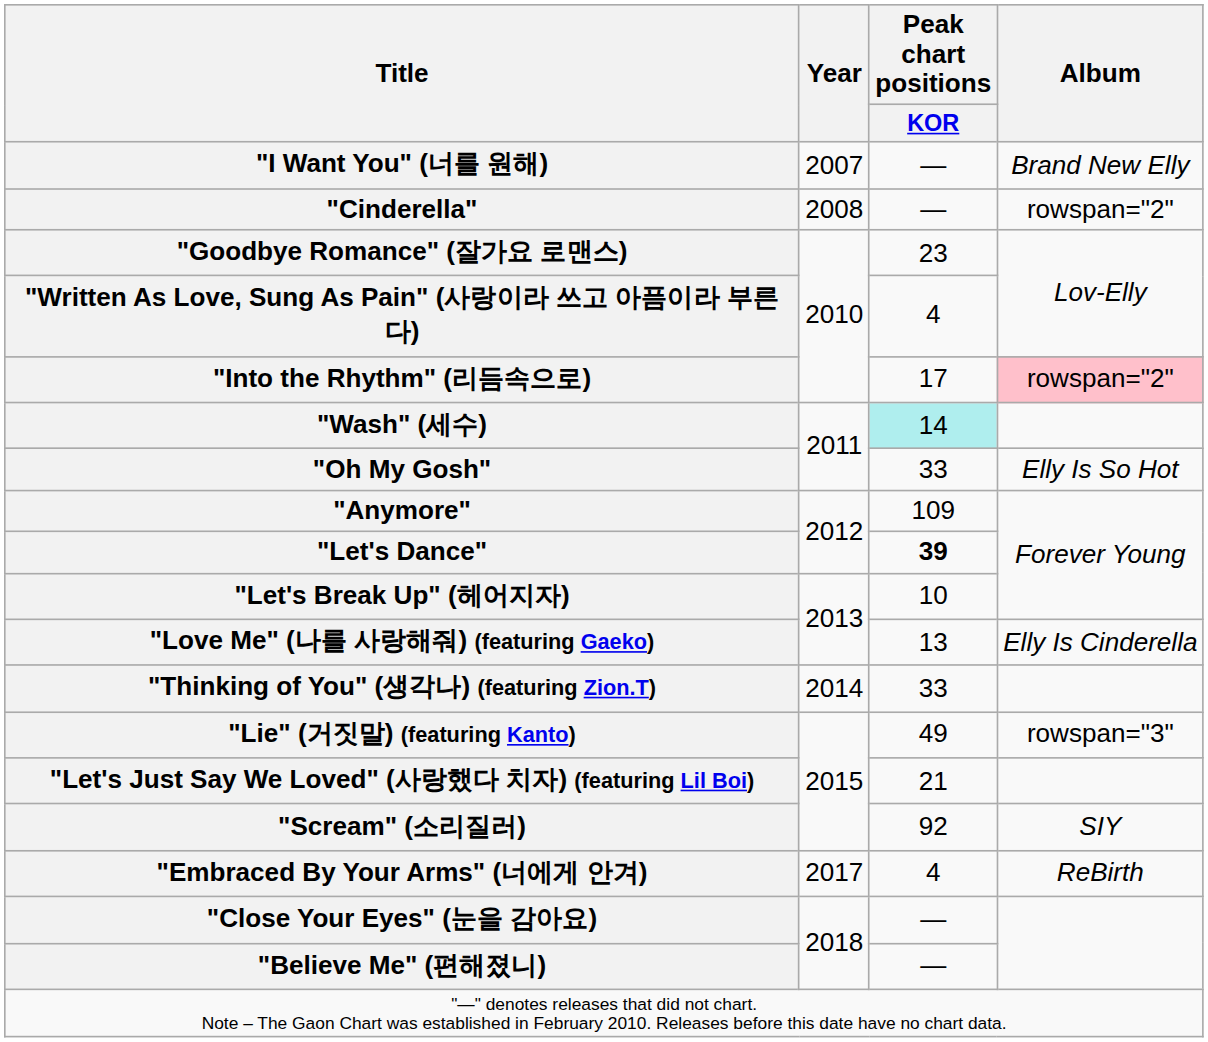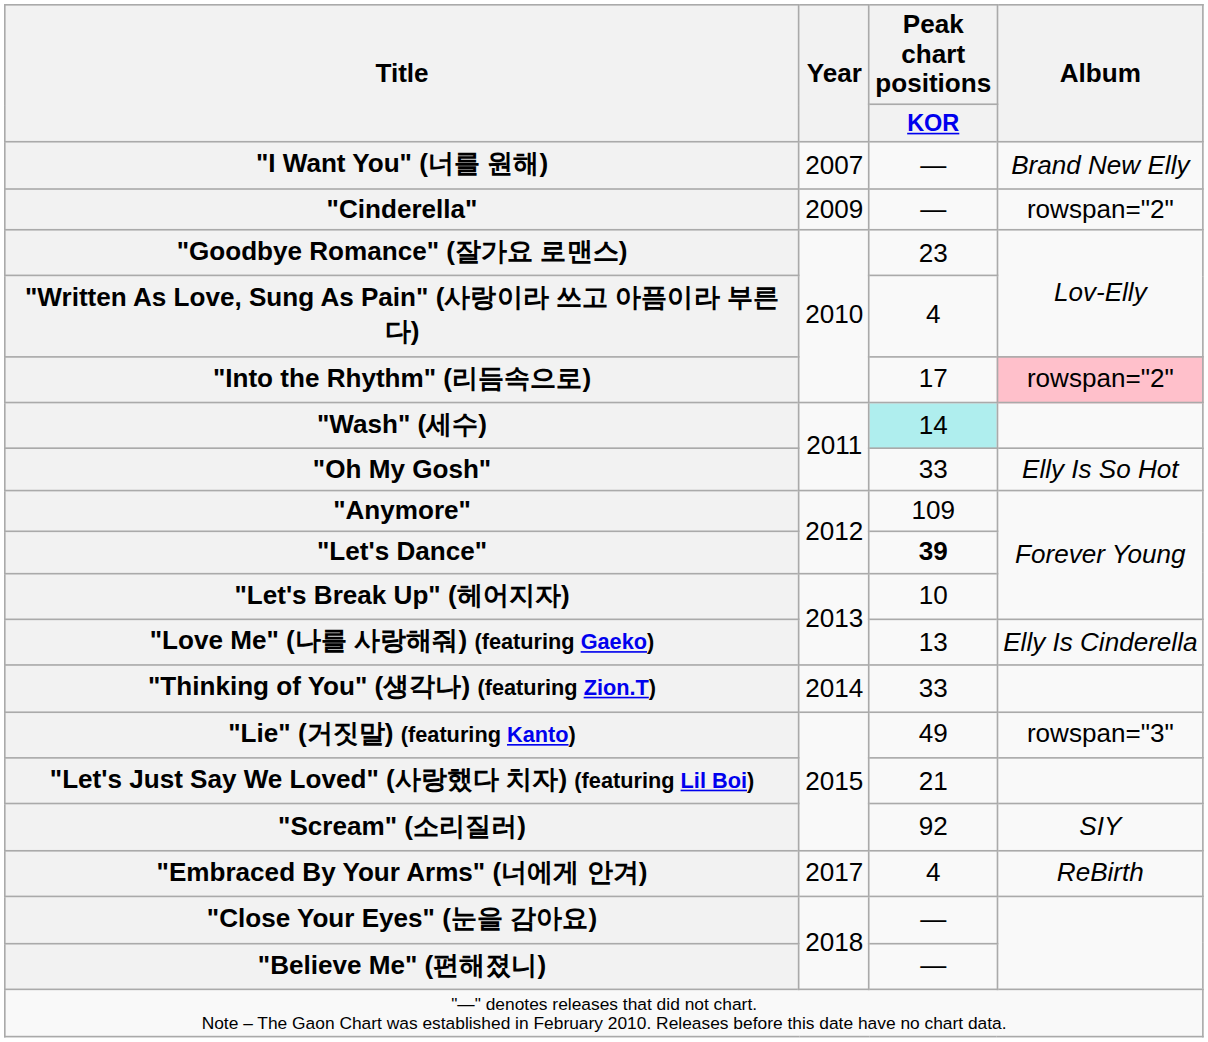(834, 208) 2008 -> (834, 208) 2009
